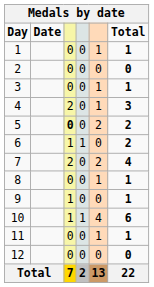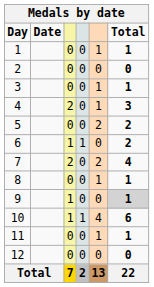(70, 125) bold -> (70, 125) normal
(128, 199) no background -> (128, 199) lightgrey background
